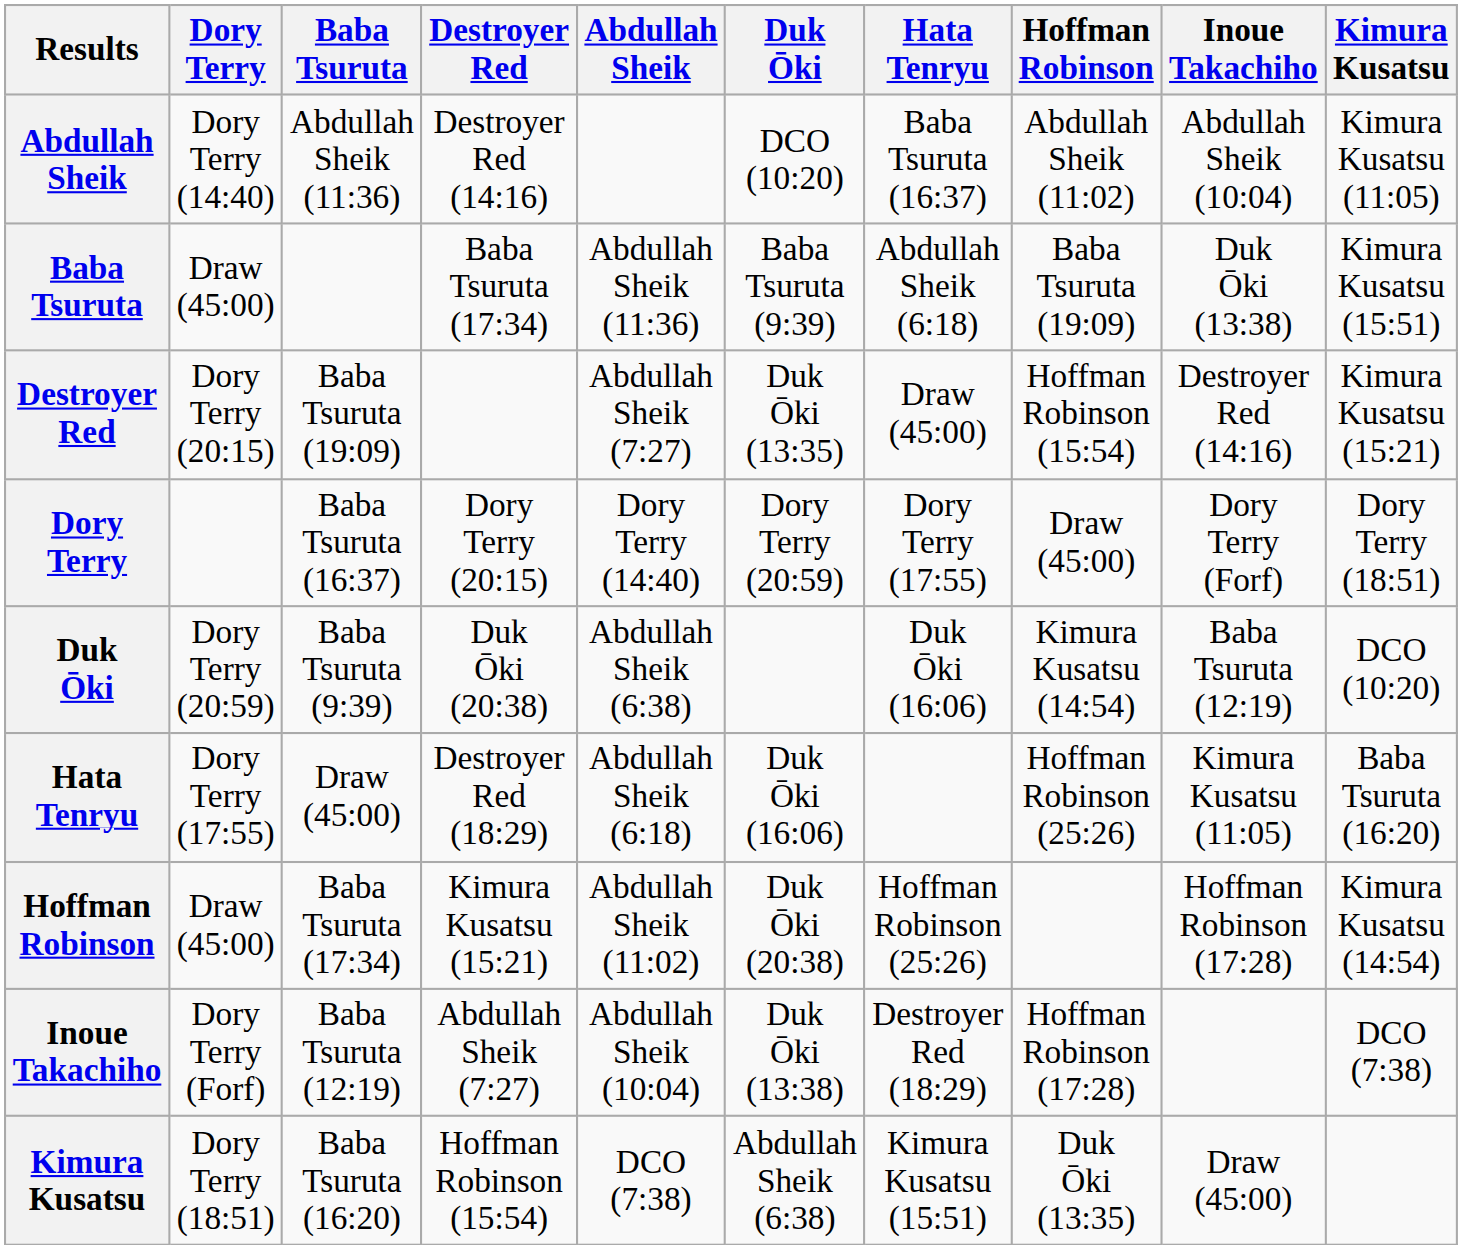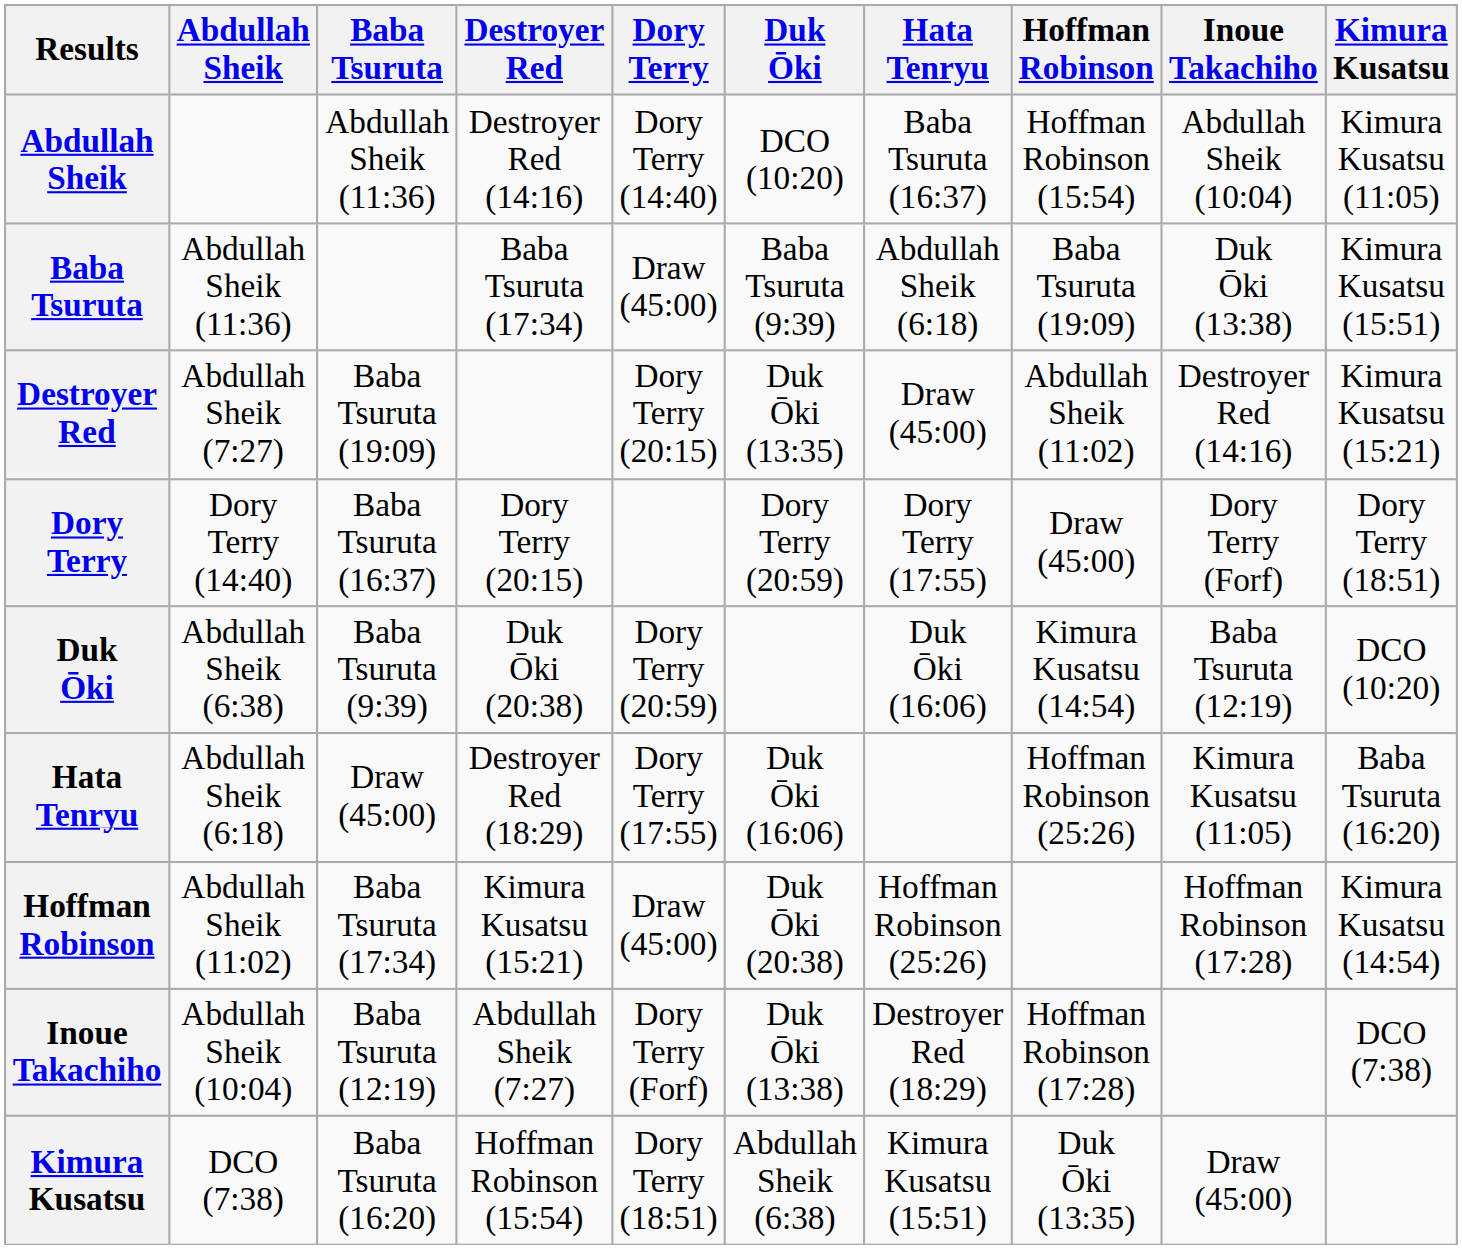columns swapped: (651, 49) <-> (226, 49)
(1086, 158) Abdullah Sheik (11:02) -> (1086, 158) Hoffman Robinson (15:54)
(1086, 413) Hoffman Robinson (15:54) -> (1086, 413) Abdullah Sheik (11:02)
